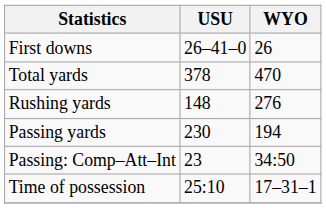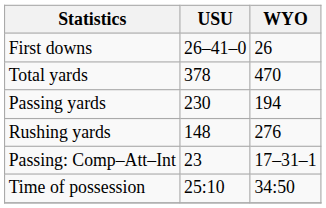rows swapped: (60, 103) <-> (57, 132)
(275, 160) 34:50 -> (286, 160) 17–31–1
(286, 188) 17–31–1 -> (275, 188) 34:50
